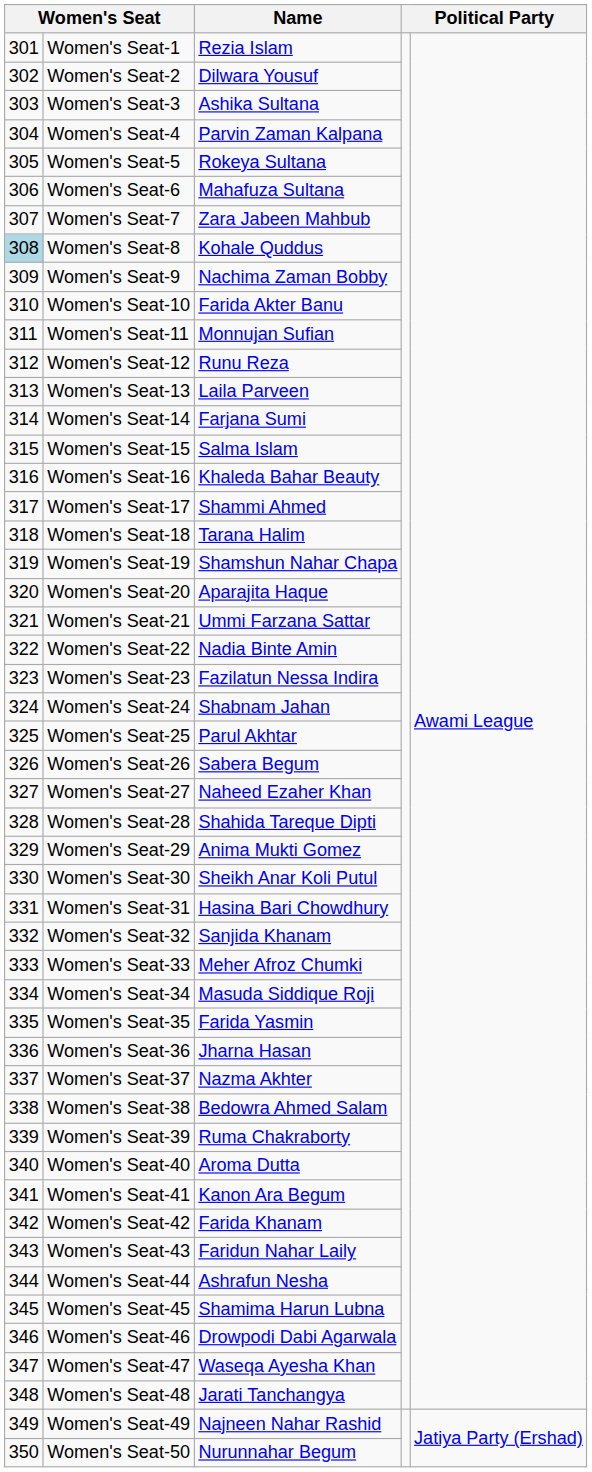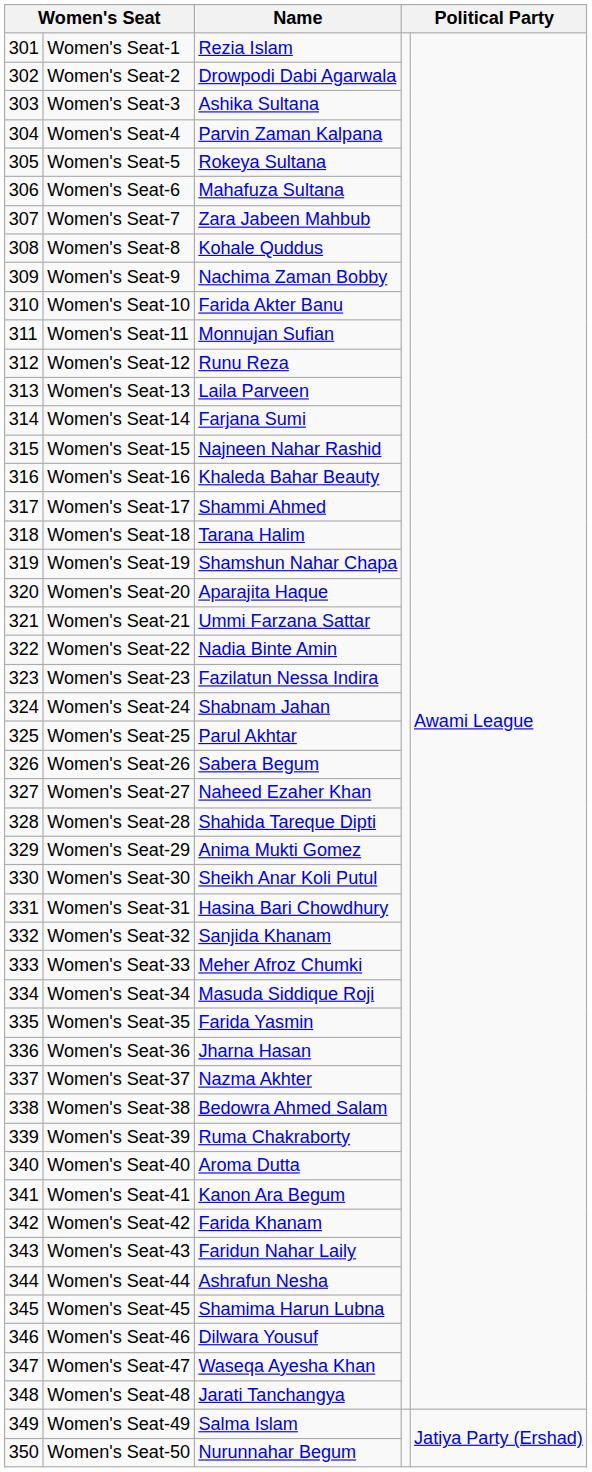(258, 76) Dilwara Yousuf -> (297, 76) Drowpodi Dabi Agarwala
(24, 248) lightblue background -> (24, 248) no background
(248, 448) Salma Islam -> (290, 448) Najneen Nahar Rashid
(297, 1337) Drowpodi Dabi Agarwala -> (258, 1337) Dilwara Yousuf
(290, 1423) Najneen Nahar Rashid -> (248, 1423) Salma Islam
